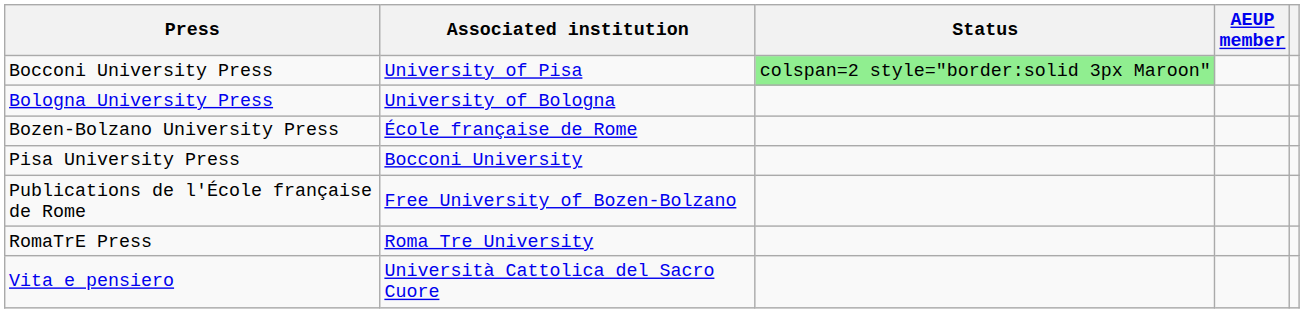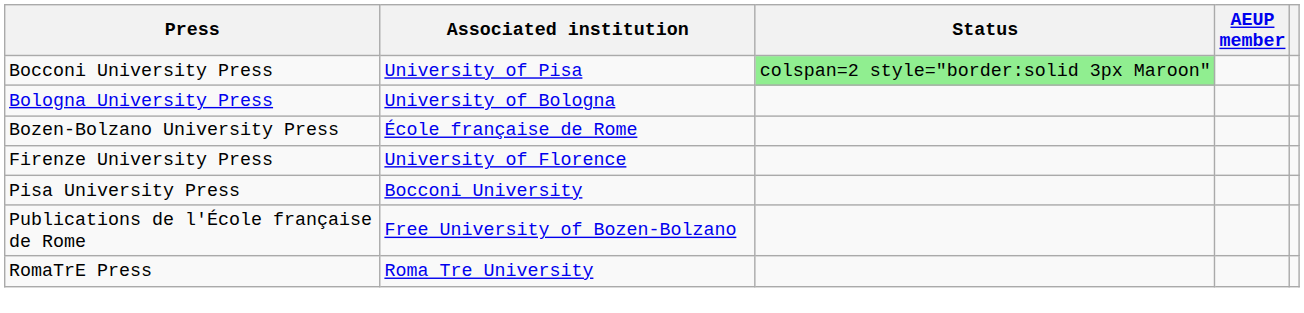+ row: (141, 160)
- row: (92, 282)
